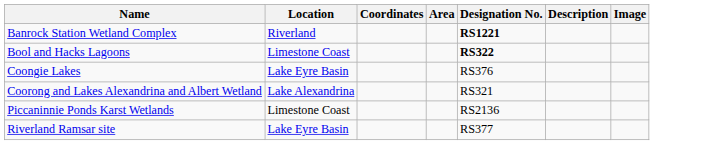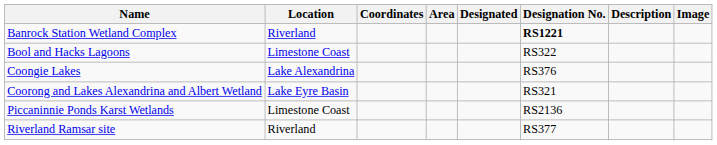+ column: (489, 14)
(477, 52) bold -> (540, 52) normal
(308, 71) Lake Eyre Basin -> (311, 71) Lake Alexandrina
(311, 91) Lake Alexandrina -> (308, 91) Lake Eyre Basin
(308, 129) Lake Eyre Basin -> (292, 129) Riverland
